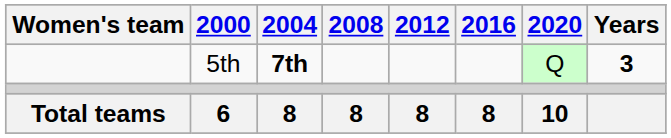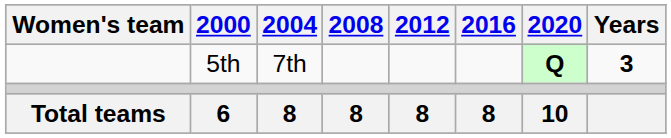(290, 64) bold -> (290, 64) normal
(555, 64) normal -> (555, 64) bold
